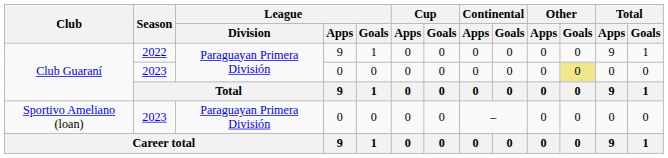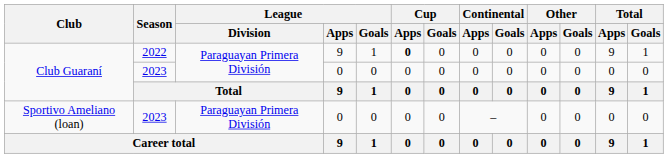(408, 52) normal -> (408, 52) bold
(578, 71) khaki background -> (578, 71) no background
